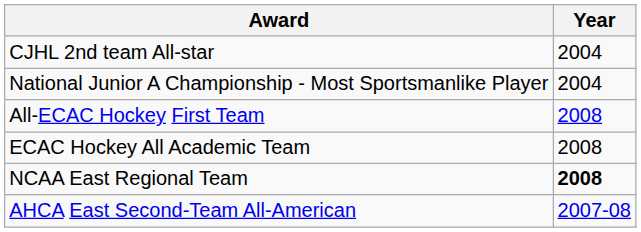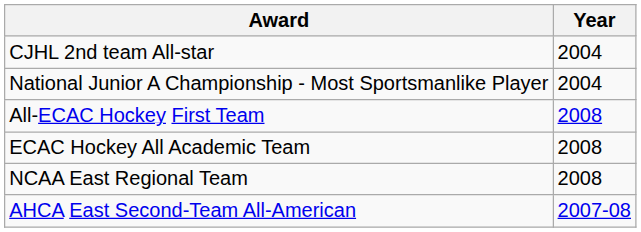(580, 178) bold -> (580, 178) normal
